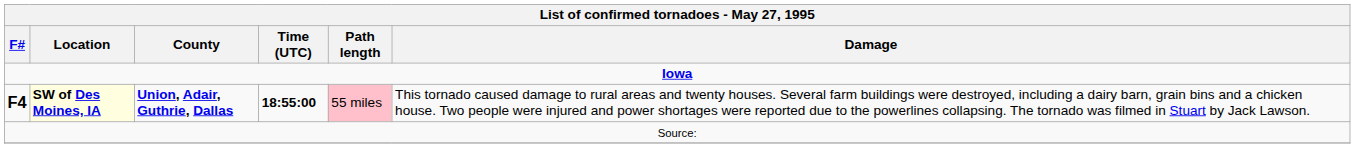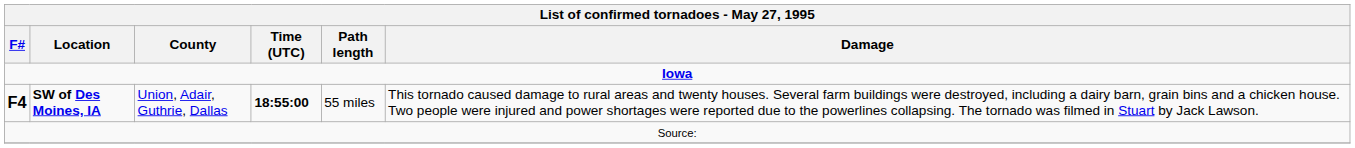(67, 102) lightyellow background -> (67, 102) no background
(185, 102) bold -> (183, 102) normal
(357, 102) pink background -> (350, 102) no background
